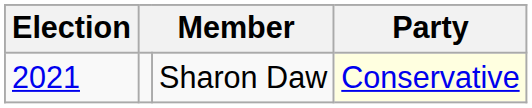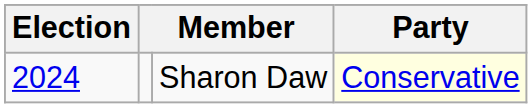(46, 77) 2021 -> (46, 77) 2024
